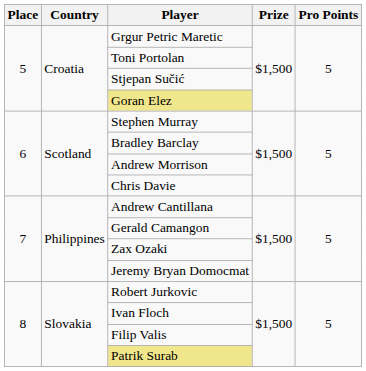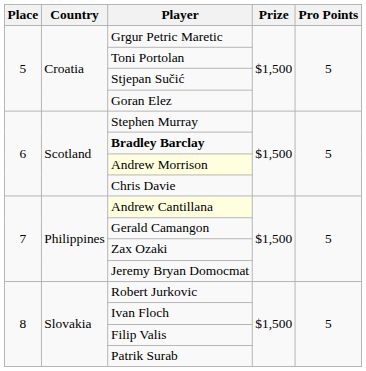(141, 100) khaki background -> (141, 100) no background
(155, 143) normal -> (158, 143) bold
(159, 164) no background -> (159, 164) lightyellow background
(162, 206) no background -> (162, 206) lightyellow background
(144, 356) khaki background -> (144, 356) no background
